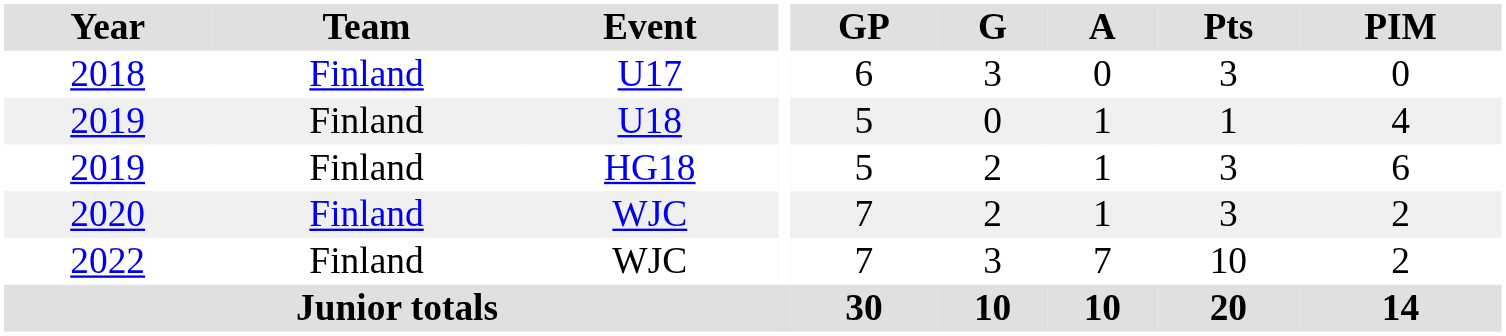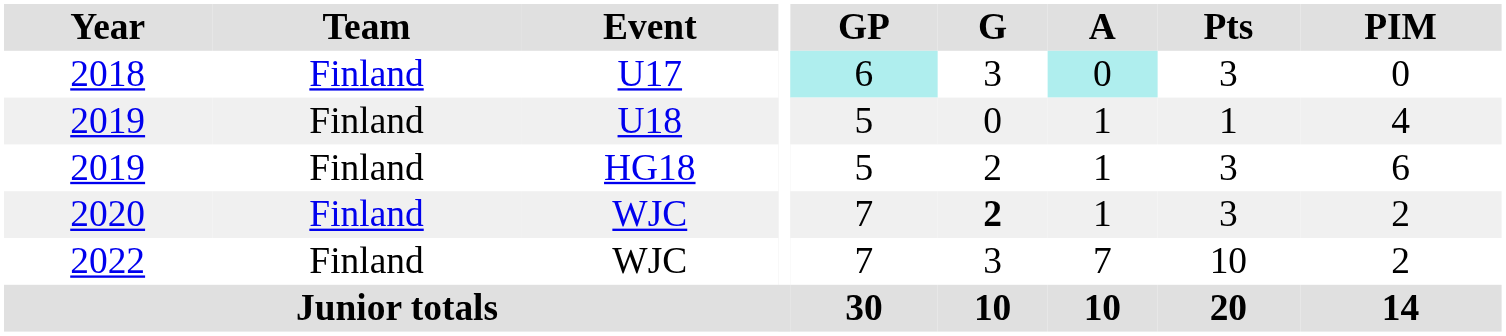(864, 73) no background -> (864, 73) paleturquoise background
(1102, 73) no background -> (1102, 73) paleturquoise background
(993, 213) normal -> (993, 213) bold
